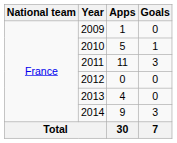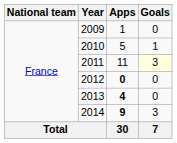(155, 63) no background -> (155, 63) lightyellow background
(122, 79) normal -> (122, 79) bold
(122, 96) normal -> (122, 96) bold
(122, 113) normal -> (122, 113) bold
